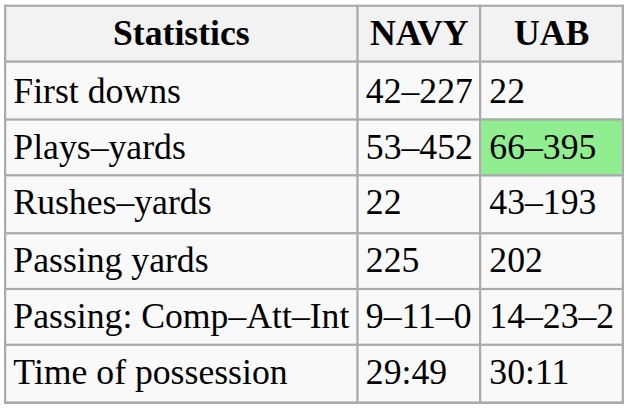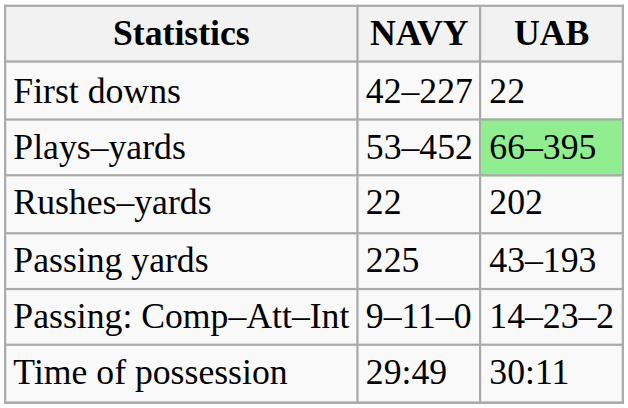(543, 203) 43–193 -> (516, 203) 202
(516, 259) 202 -> (543, 259) 43–193
